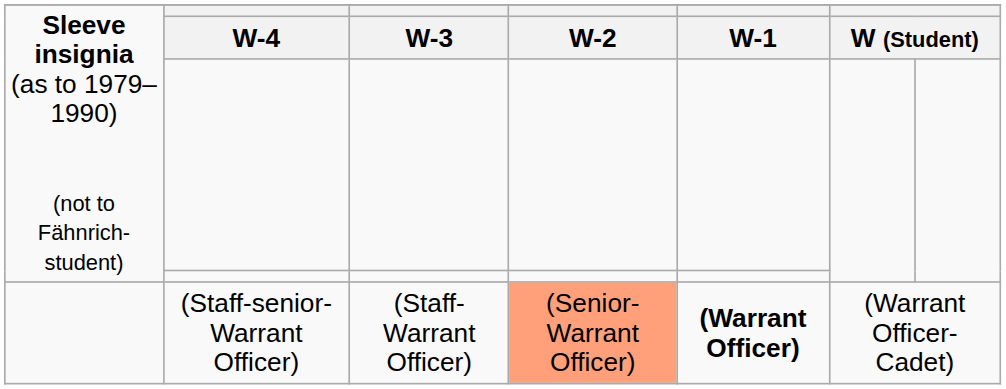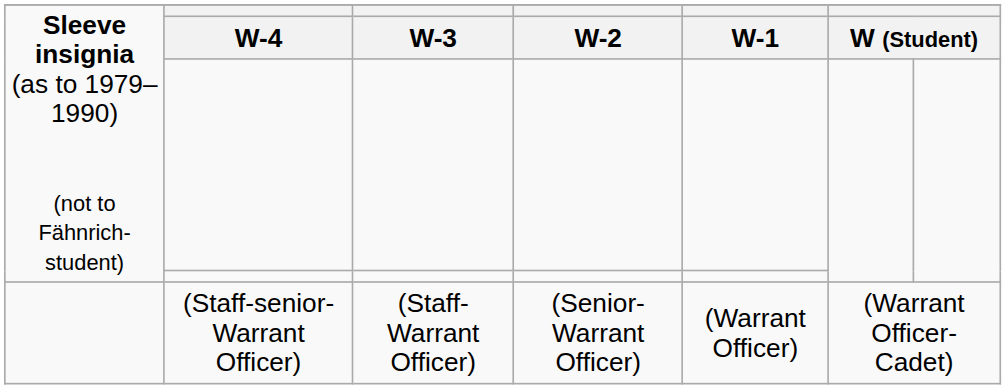(593, 332) lightsalmon background -> (598, 332) no background
(753, 332) bold -> (755, 332) normal
